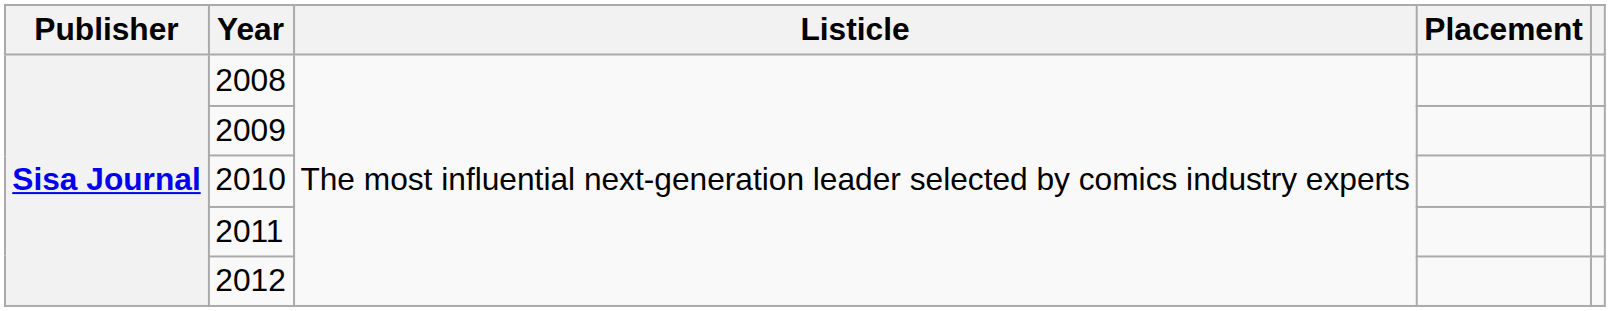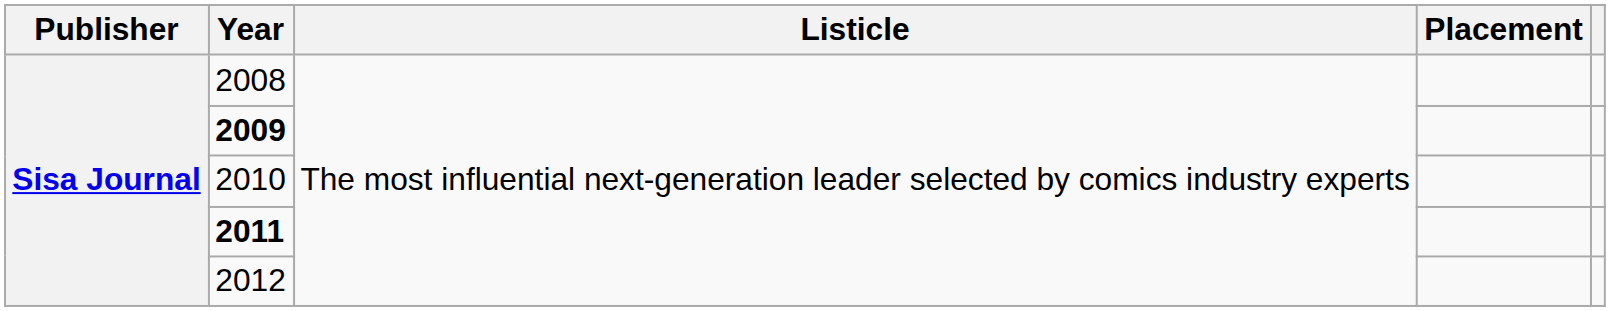(251, 130) normal -> (251, 130) bold
(249, 230) normal -> (250, 230) bold
